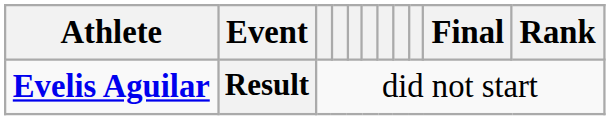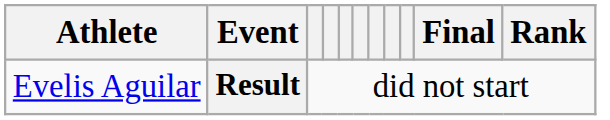(111, 85) bold -> (107, 85) normal
